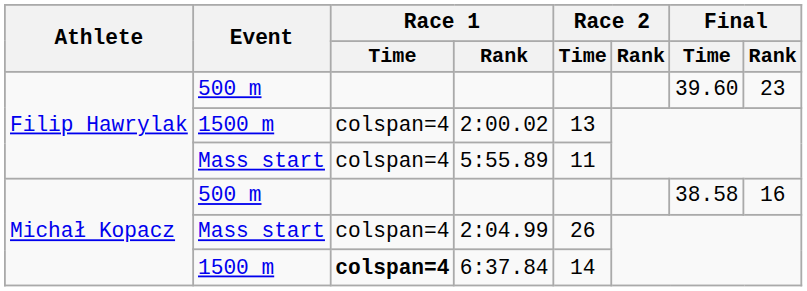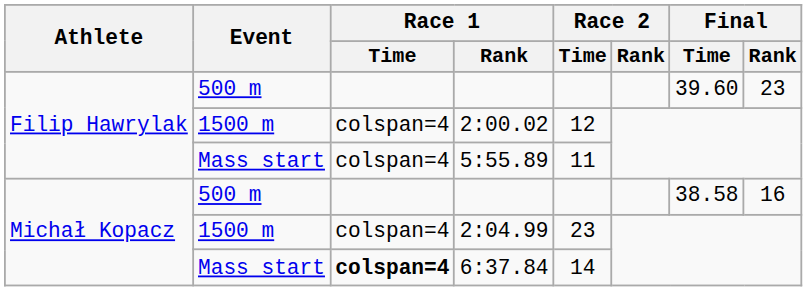(583, 125) 13 -> (583, 125) 12
(261, 232) Mass start -> (236, 232) 1500 m
(583, 232) 26 -> (583, 232) 23
(236, 267) 1500 m -> (261, 267) Mass start
